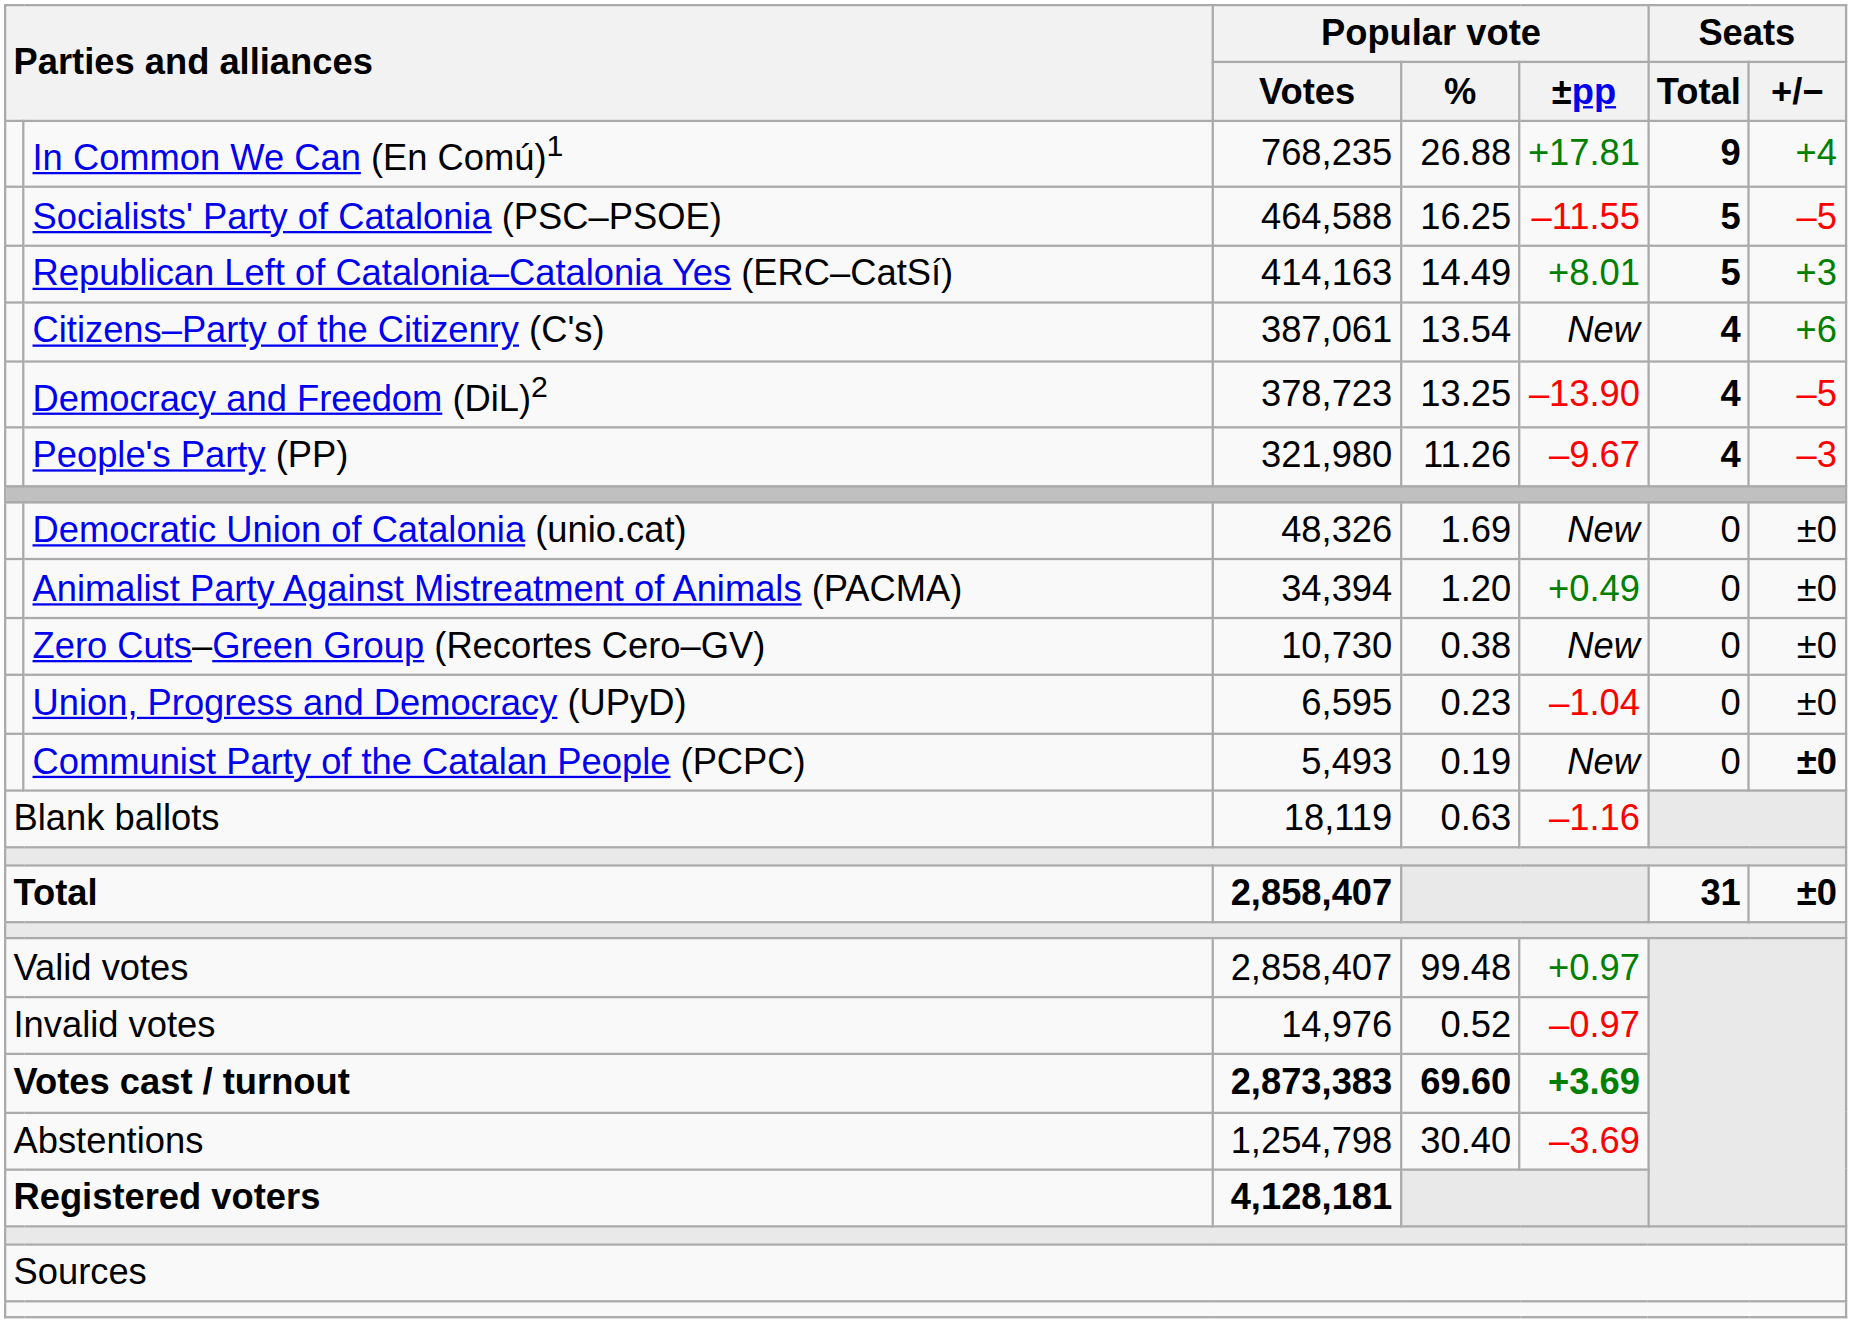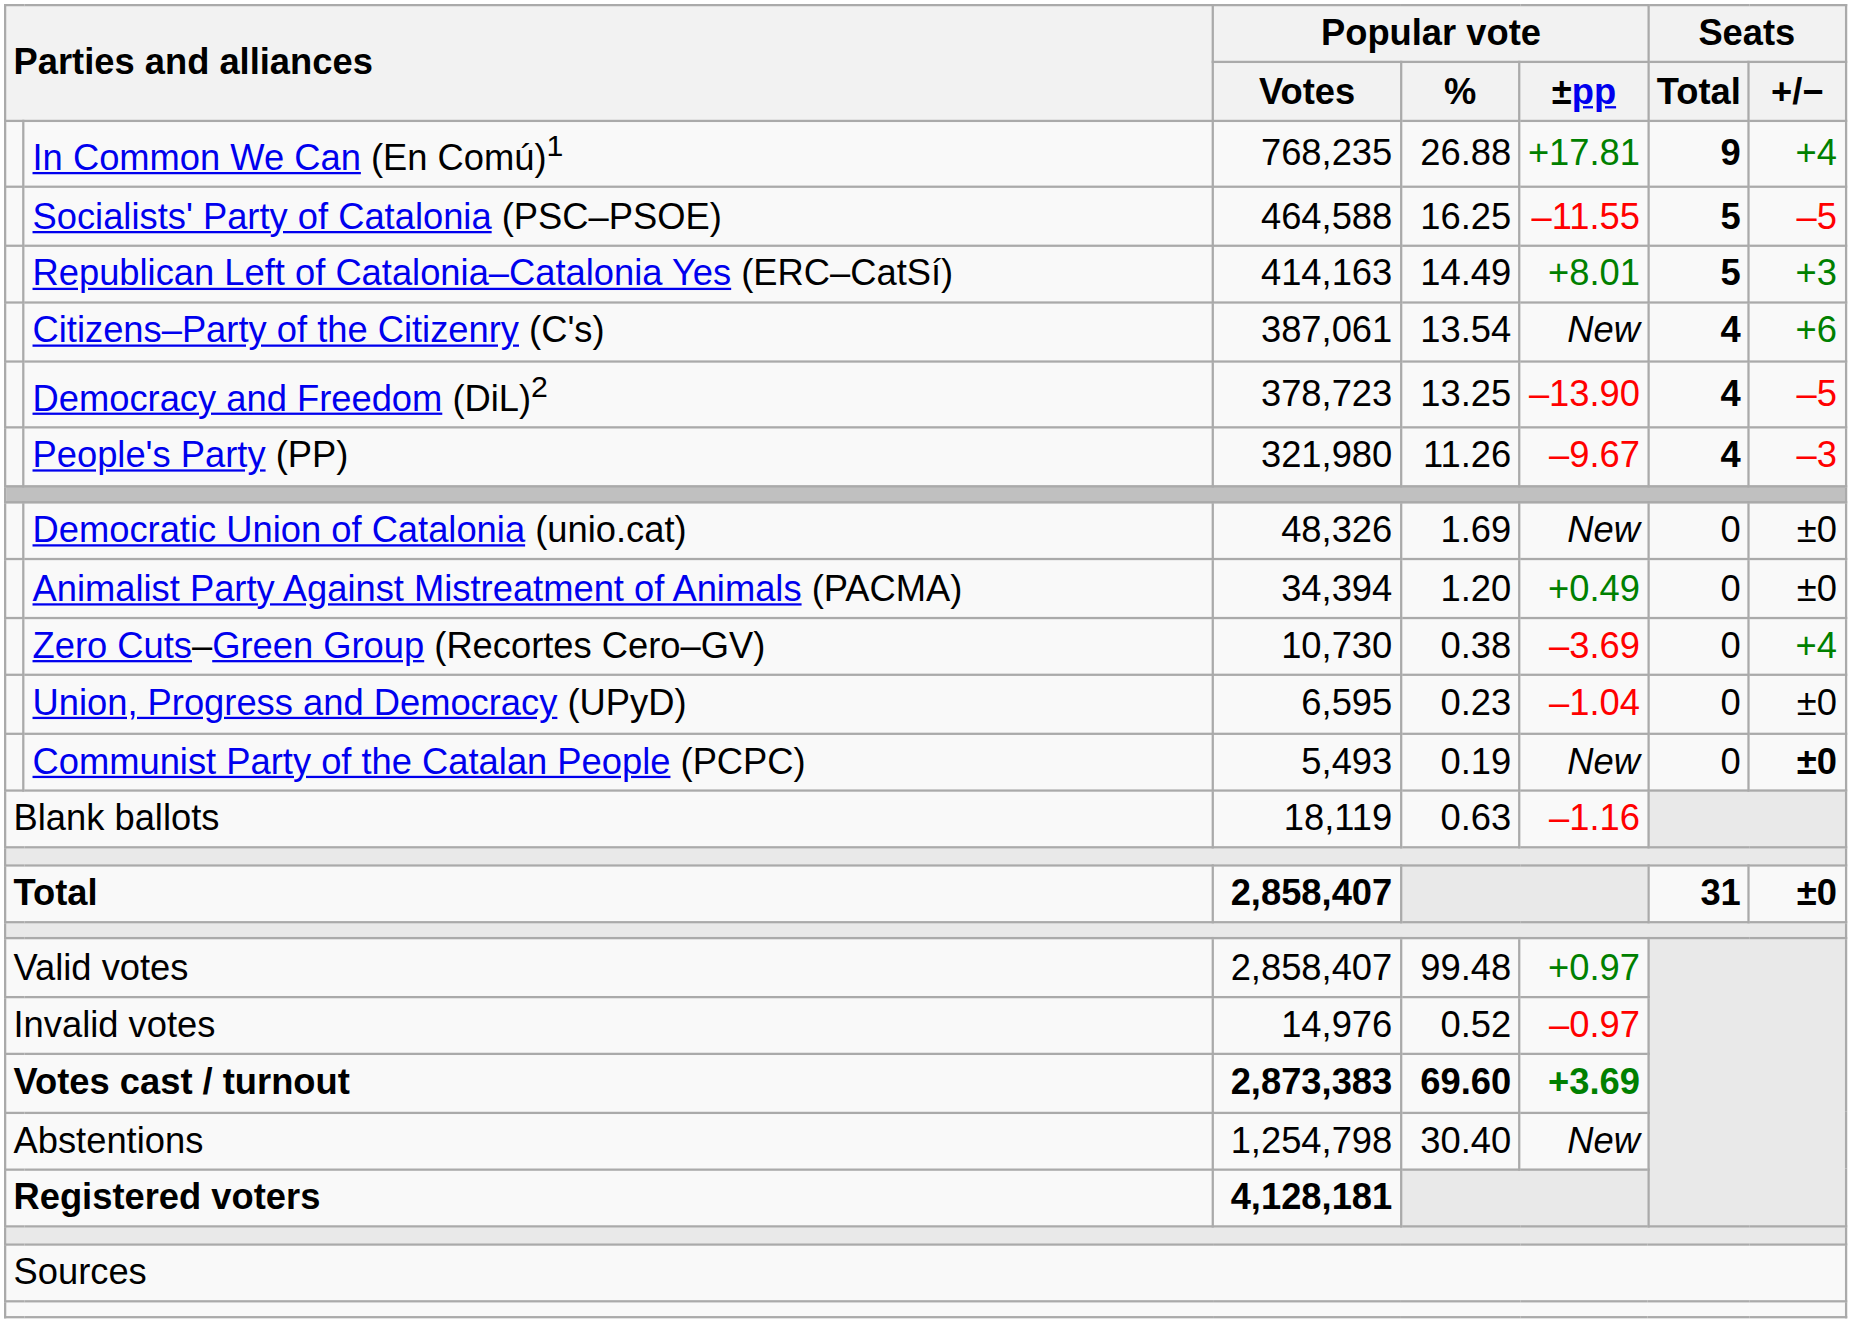(1604, 645) New -> (1595, 645) –3.69
(1817, 645) ±0 -> (1816, 645) +4
(1595, 1139) –3.69 -> (1604, 1139) New
